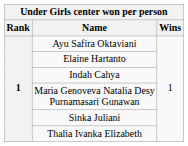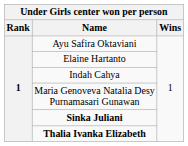(95, 117) normal -> (95, 117) bold
(95, 133) normal -> (95, 133) bold
